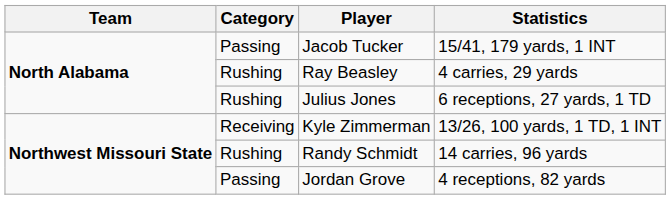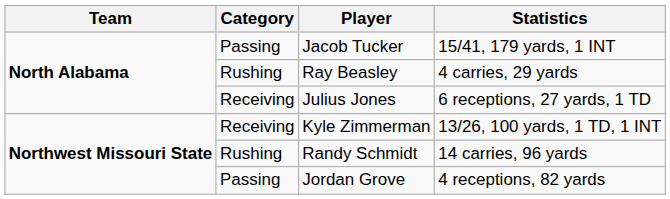(251, 99) Rushing -> (257, 99) Receiving
